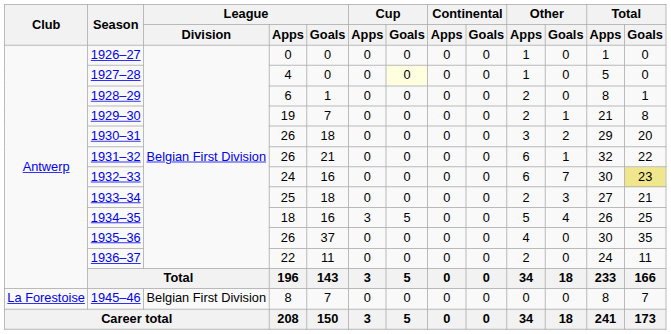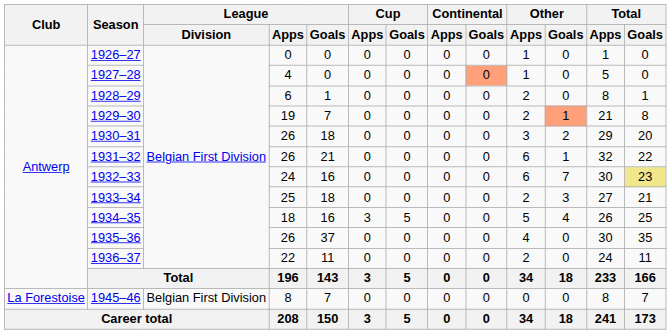(407, 75) lightyellow background -> (407, 75) no background
(486, 75) no background -> (486, 75) lightsalmon background
(566, 116) no background -> (566, 116) lightsalmon background
